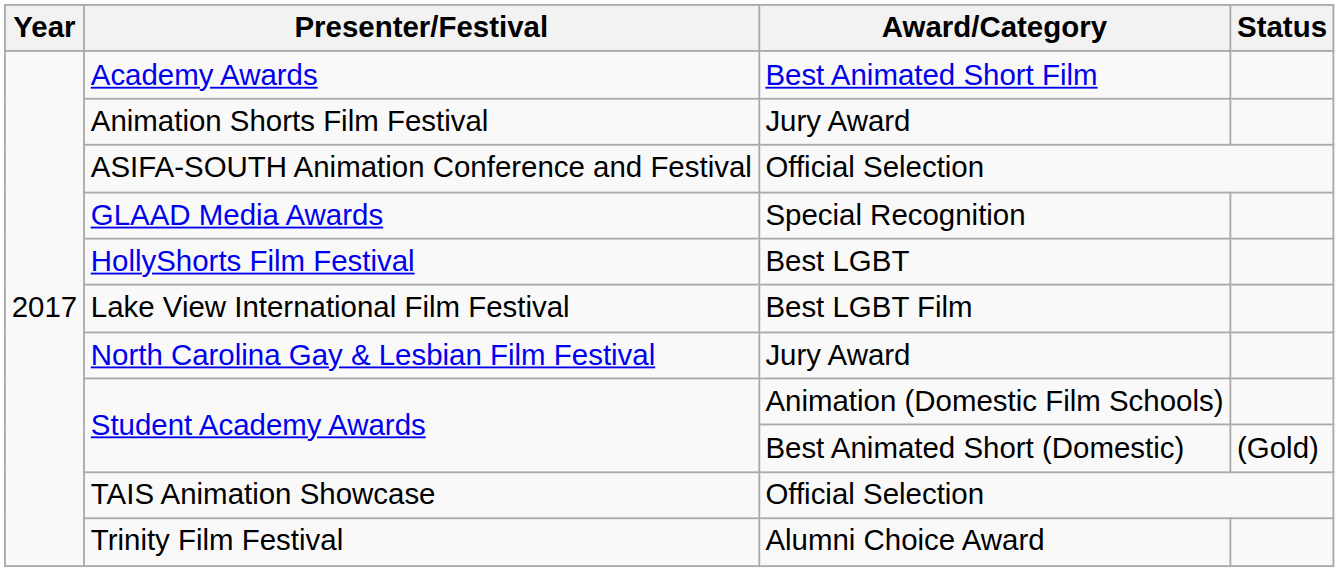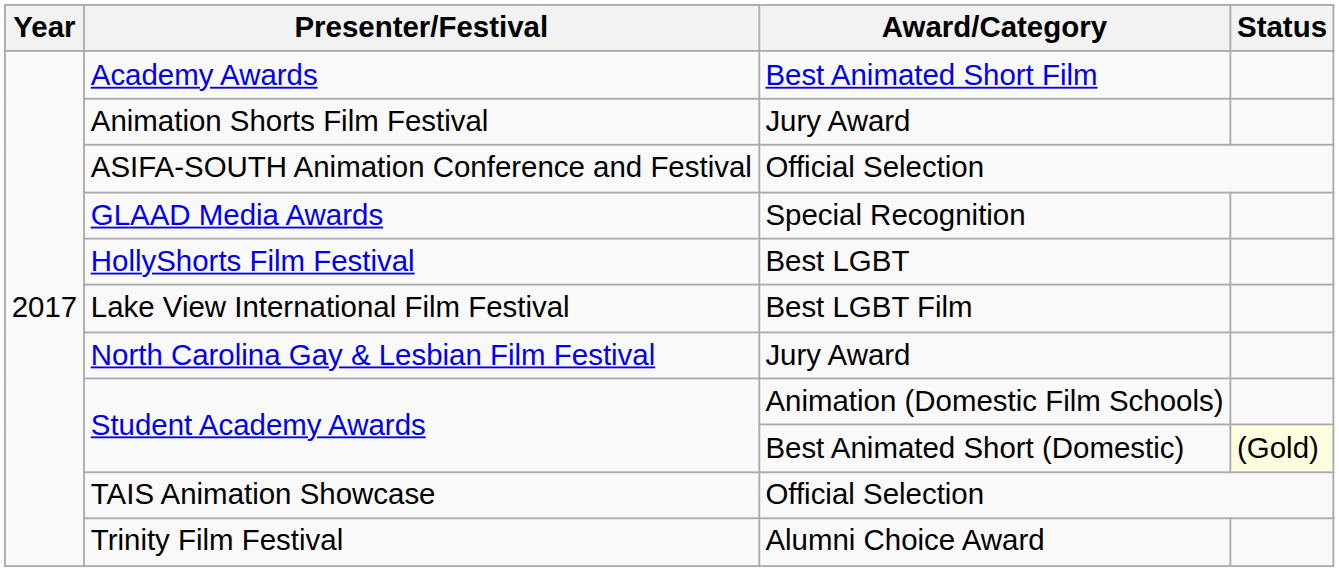(1278, 448) no background -> (1278, 448) lightyellow background
